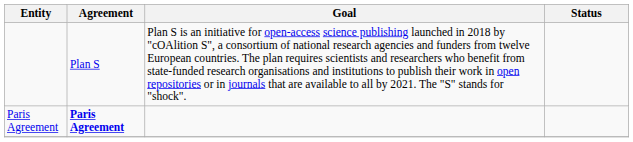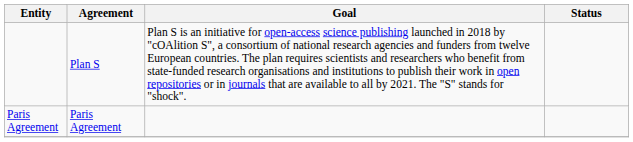(97, 121) bold -> (96, 121) normal
